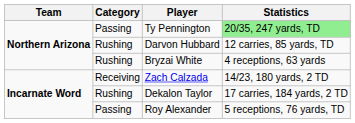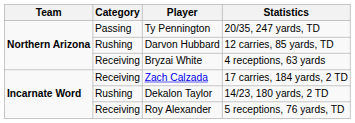(272, 29) lightgreen background -> (272, 29) no background
(114, 61) Rushing -> (117, 61) Receiving
(277, 77) 14/23, 180 yards, 2 TD -> (286, 77) 17 carries, 184 yards, 2 TD
(286, 94) 17 carries, 184 yards, 2 TD -> (277, 94) 14/23, 180 yards, 2 TD
(113, 110) Passing -> (117, 110) Receiving
